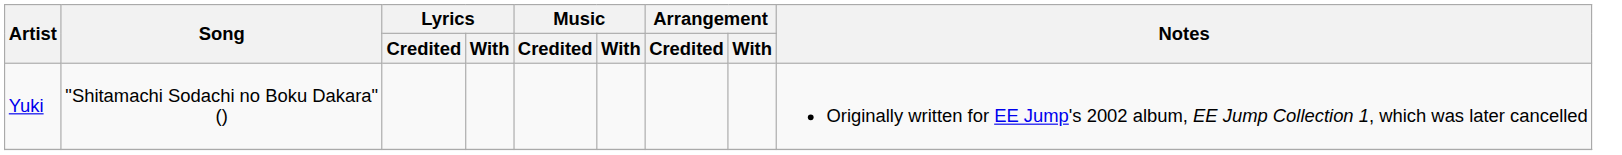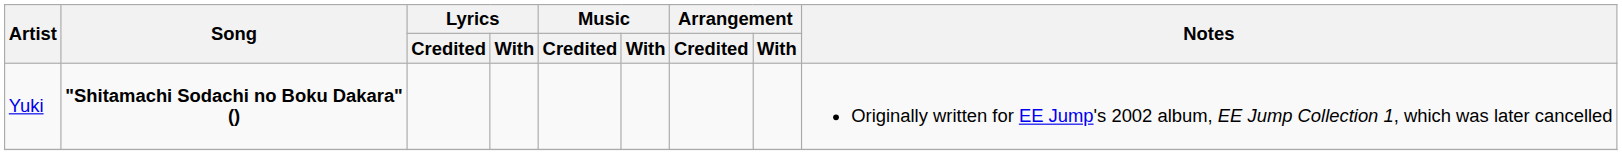(222, 106) normal -> (234, 106) bold
